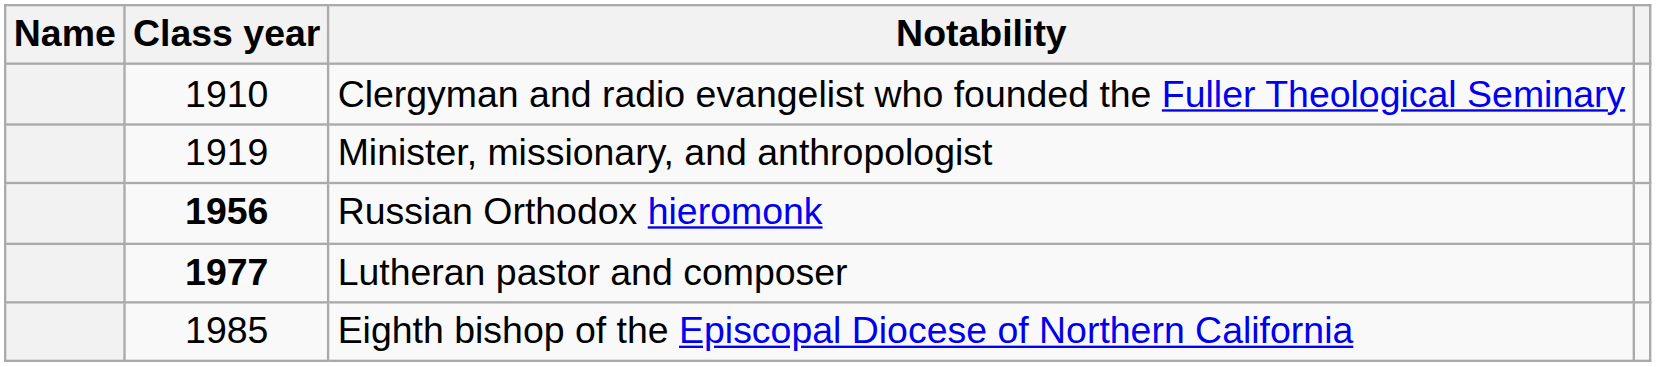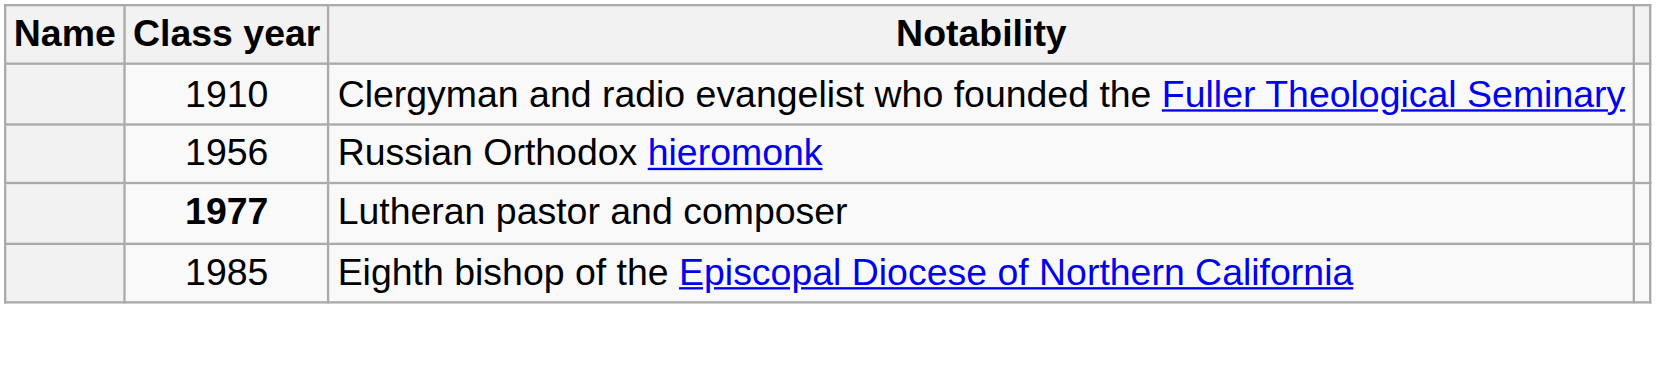- row: (665, 152)
(227, 212) bold -> (227, 152) normal
